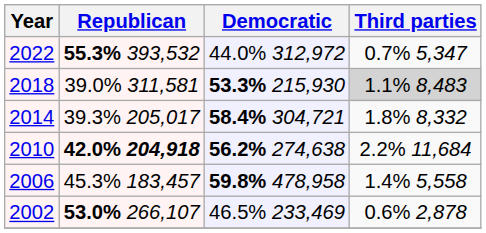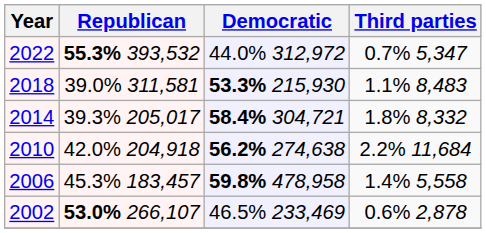(416, 85) lightgrey background -> (416, 85) no background
(132, 149) bold -> (132, 149) normal
